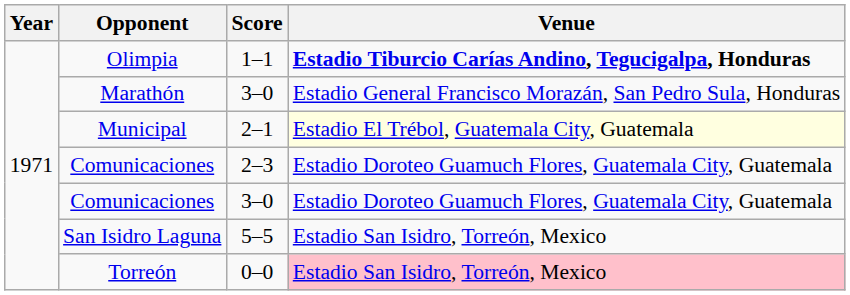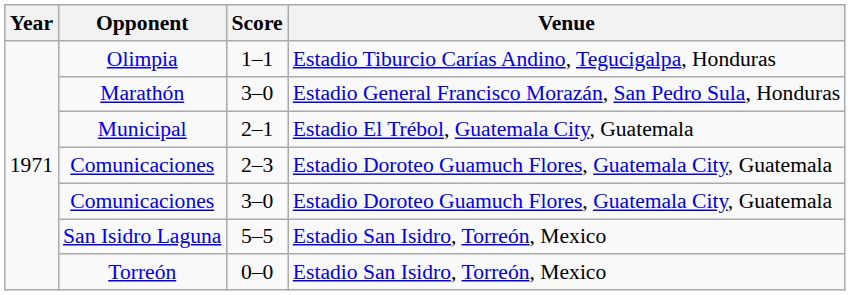(552, 58) bold -> (534, 58) normal
(493, 129) lightyellow background -> (493, 129) no background
(450, 272) pink background -> (450, 272) no background
